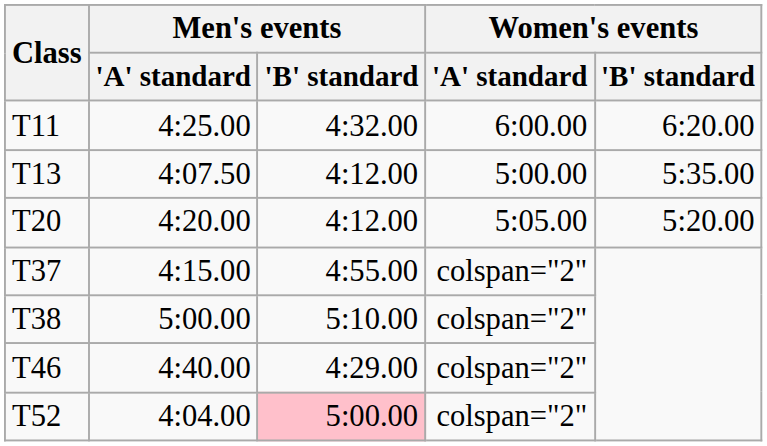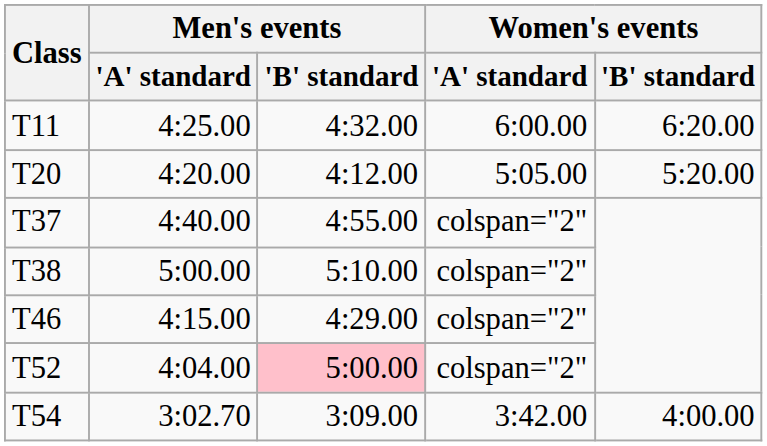- row: (37, 173)
(204, 270) 4:15.00 -> (204, 222) 4:40.00
(204, 367) 4:40.00 -> (204, 318) 4:15.00
+ row: (37, 415)
